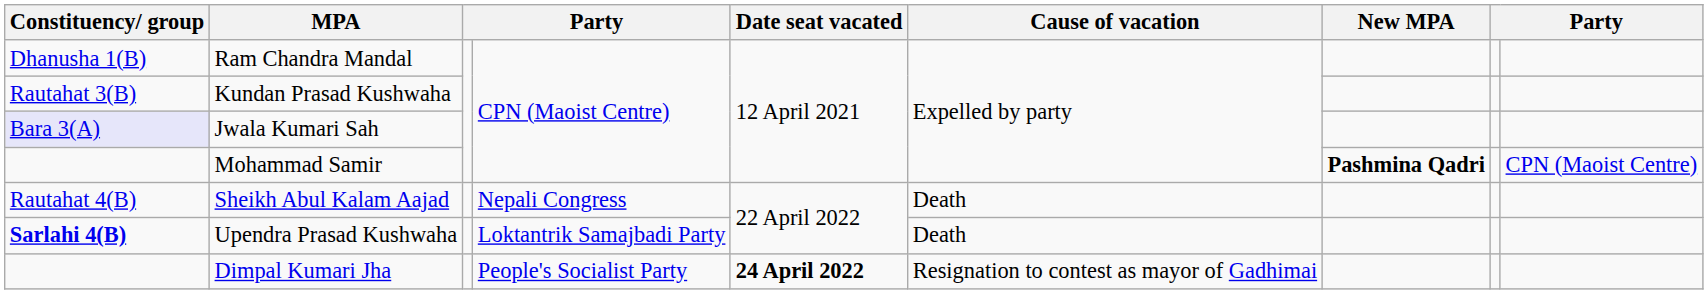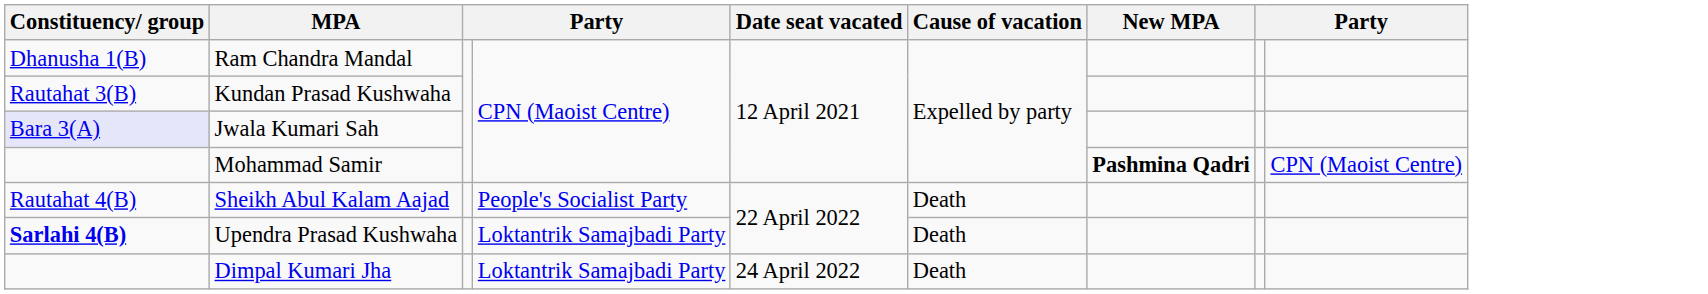(552, 199) Nepali Congress -> (582, 199) People's Socialist Party
(582, 270) People's Socialist Party -> (602, 270) Loktantrik Samajbadi Party
(800, 270) bold -> (798, 270) normal
(1115, 270) Resignation to contest as mayor of Gadhimai -> (940, 270) Death
